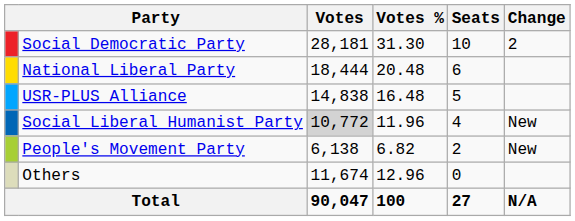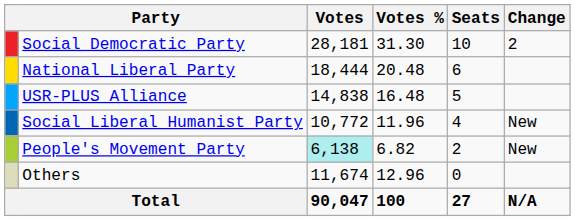(340, 123) lightgrey background -> (340, 123) no background
(335, 149) no background -> (335, 149) paleturquoise background
